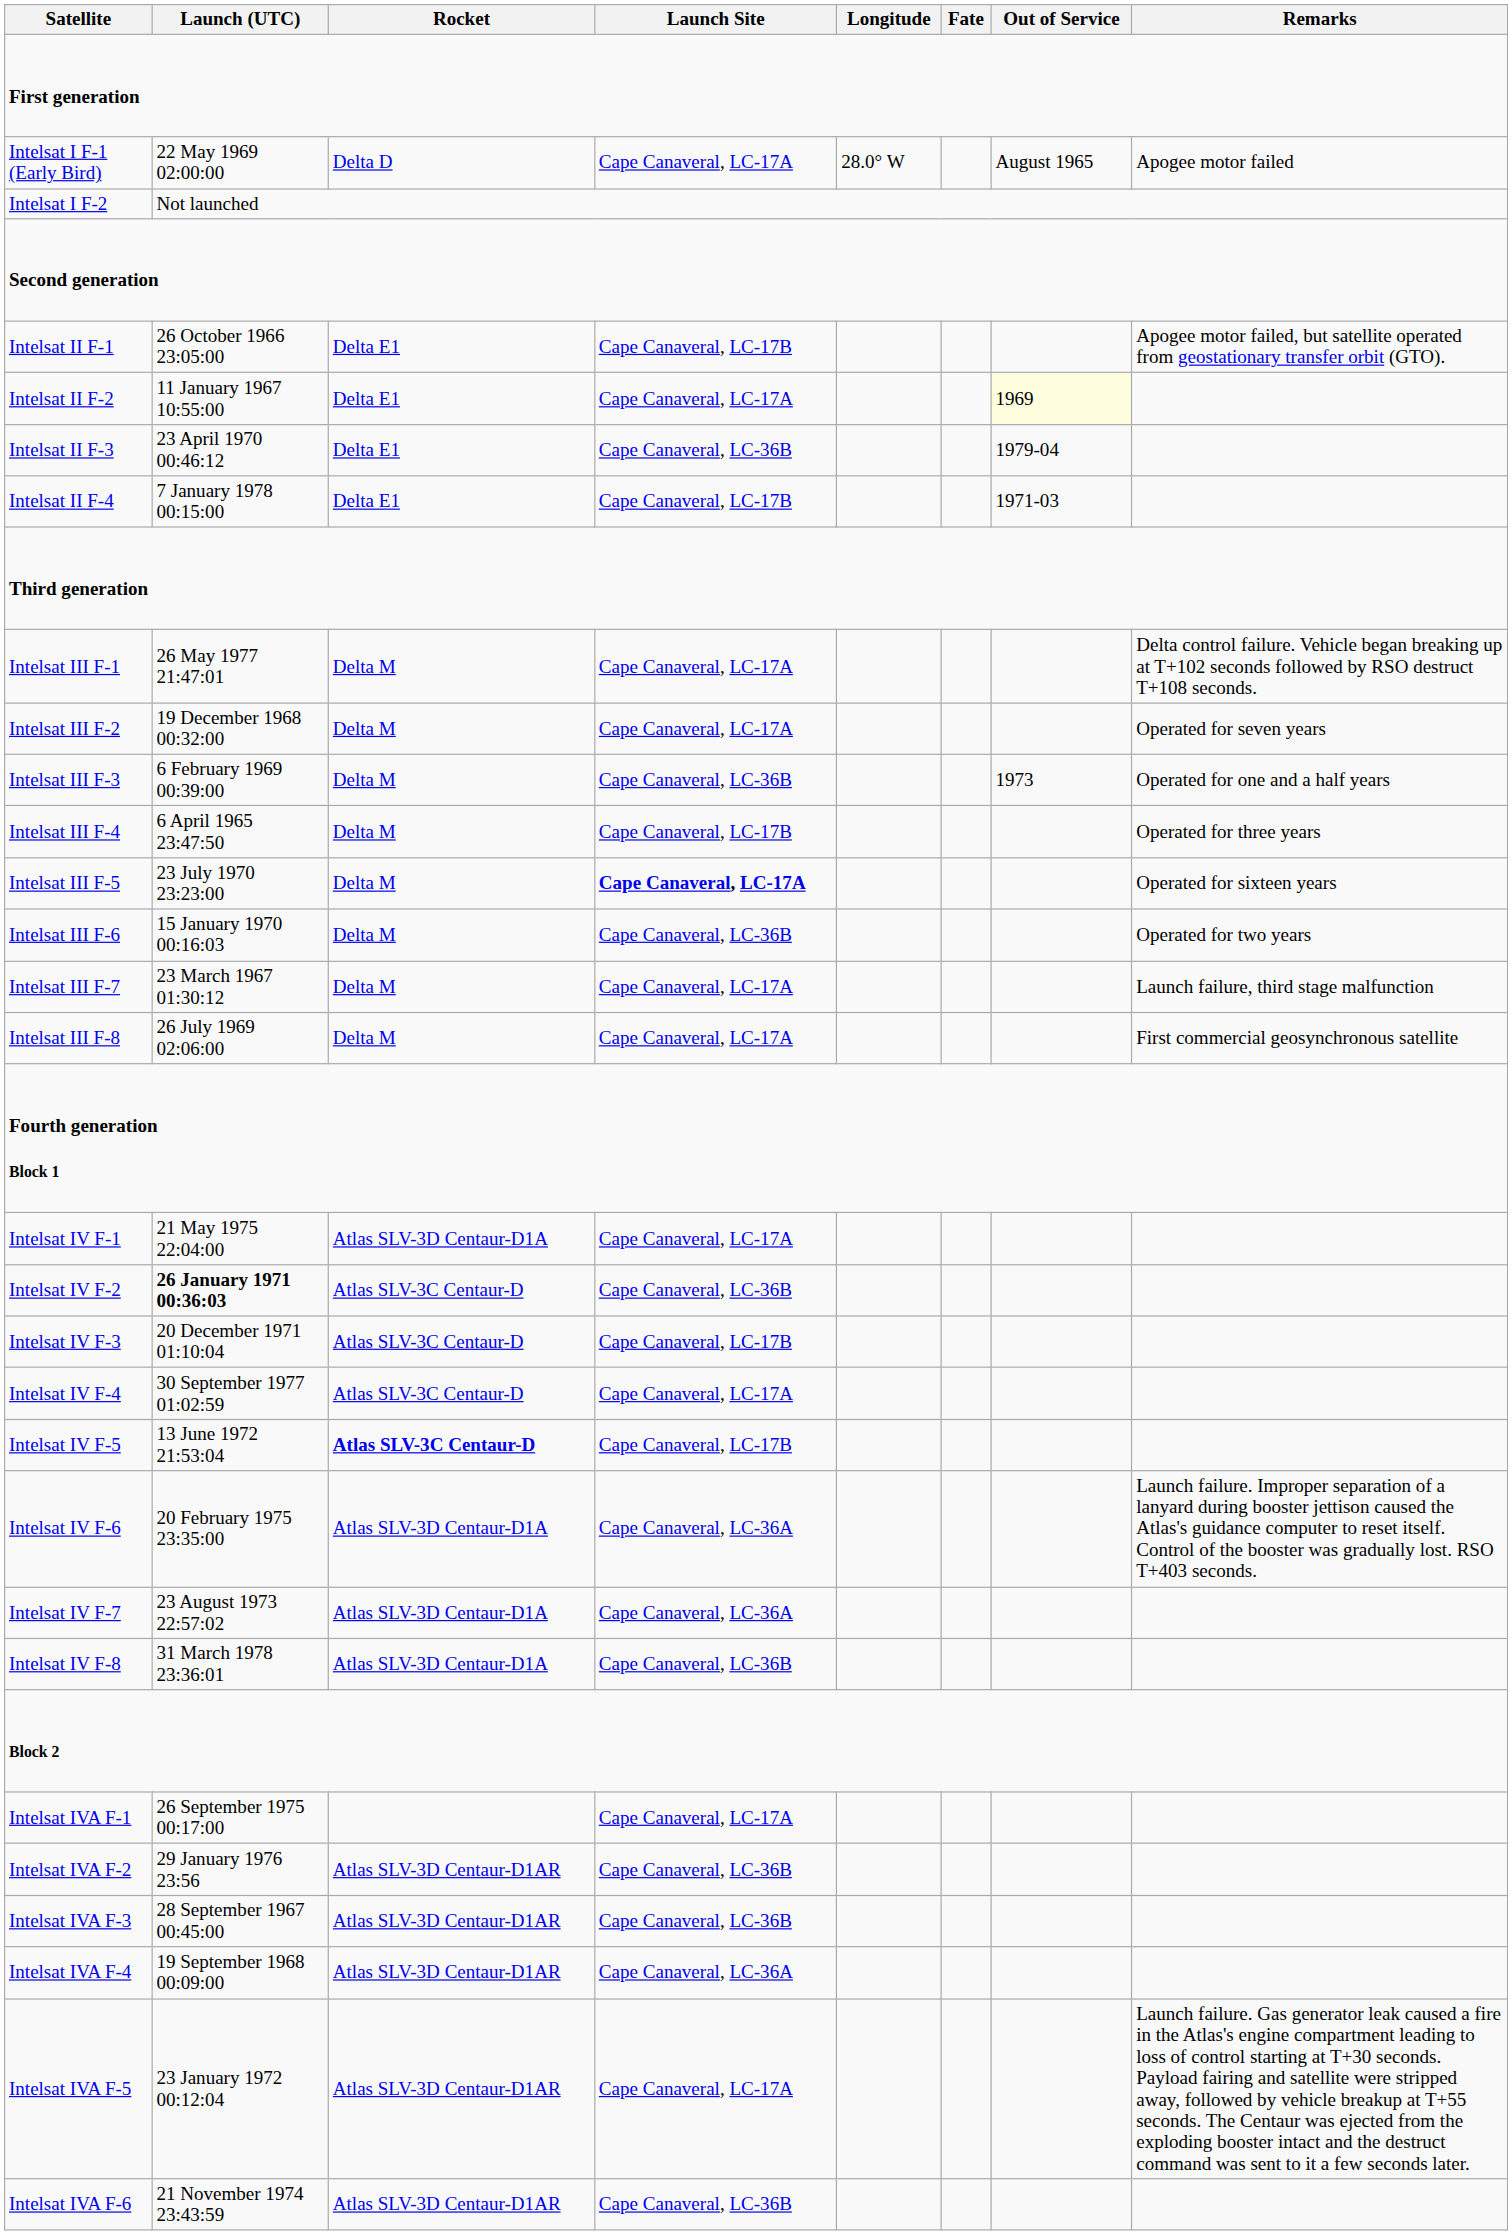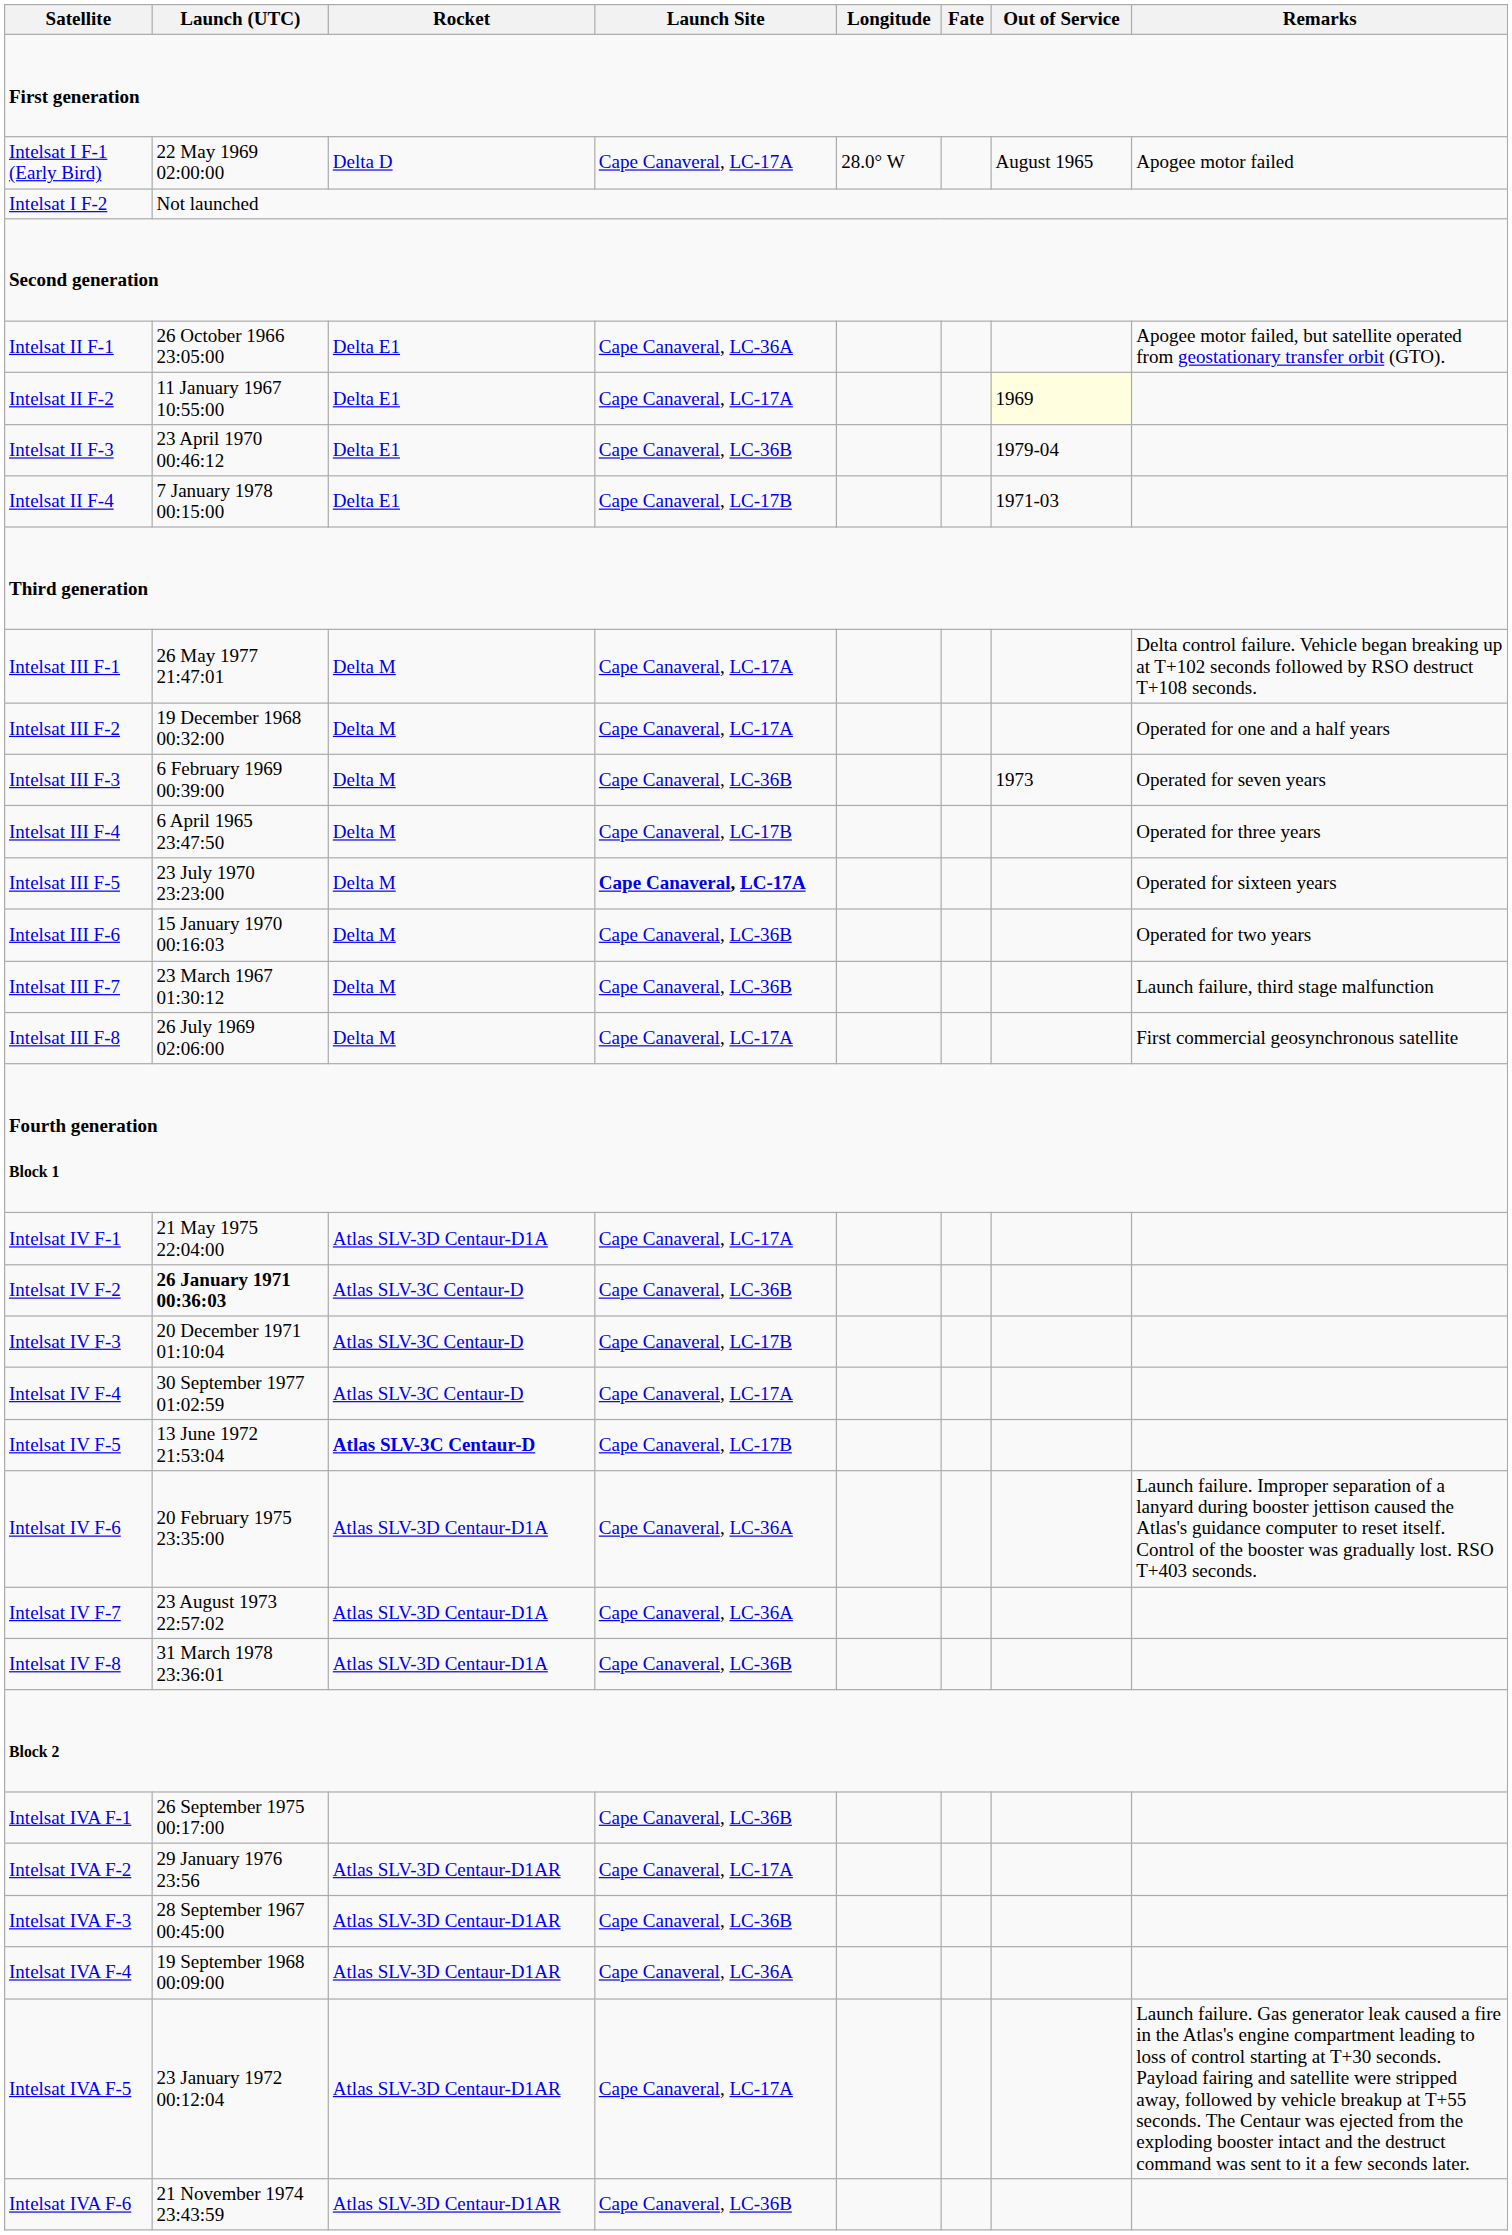(695, 346) Cape Canaveral, LC-17B -> (696, 346) Cape Canaveral, LC-36A
(1231, 728) Operated for seven years -> (1263, 728) Operated for one and a half years
(1263, 780) Operated for one and a half years -> (1231, 780) Operated for seven years
(696, 986) Cape Canaveral, LC-17A -> (695, 986) Cape Canaveral, LC-36B
(696, 1817) Cape Canaveral, LC-17A -> (695, 1817) Cape Canaveral, LC-36B
(695, 1869) Cape Canaveral, LC-36B -> (696, 1869) Cape Canaveral, LC-17A
